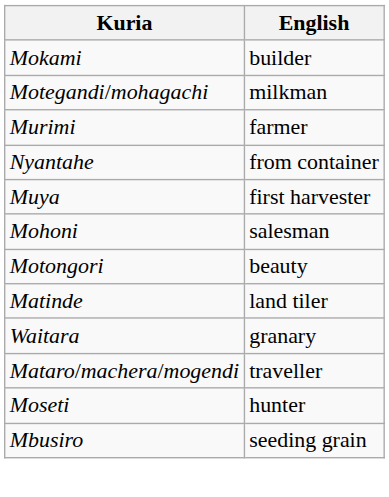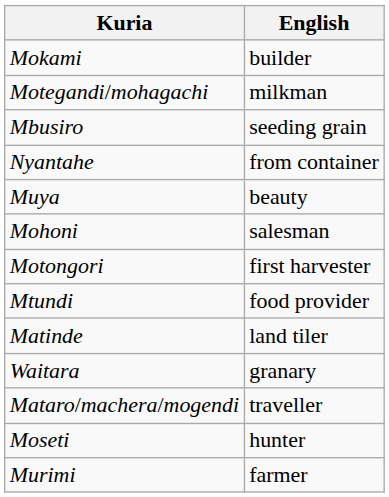rows swapped: (43, 127) <-> (46, 439)
(310, 196) first harvester -> (278, 196) beauty
(278, 266) beauty -> (310, 266) first harvester
+ row: (41, 300)
